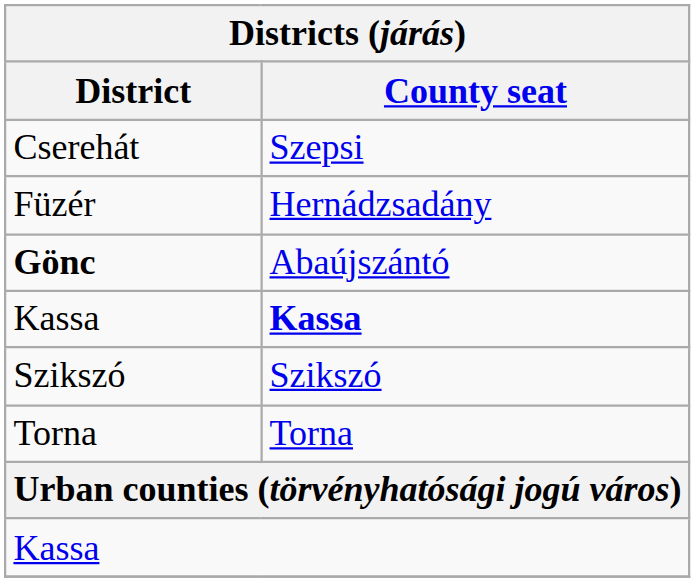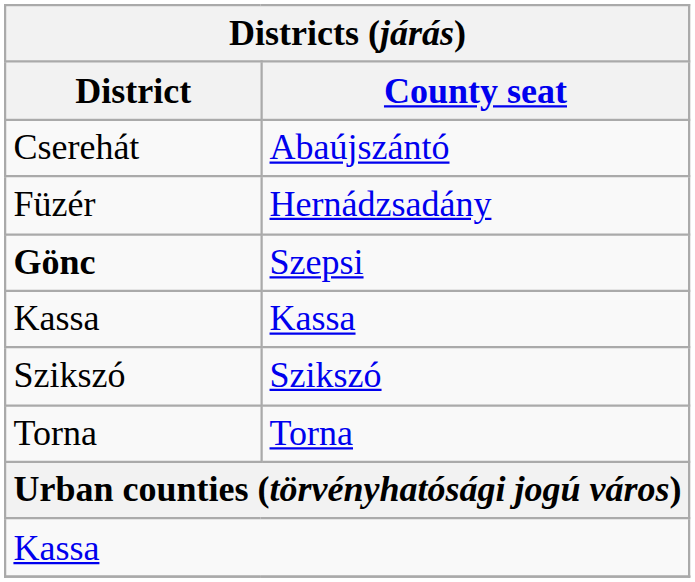(317, 147) Szepsi -> (360, 147) Abaújszántó
(360, 261) Abaújszántó -> (317, 261) Szepsi
(316, 318) bold -> (313, 318) normal
